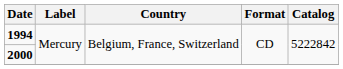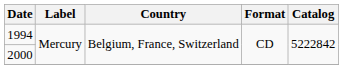(20, 34) bold -> (20, 34) normal
(20, 54) bold -> (20, 54) normal
